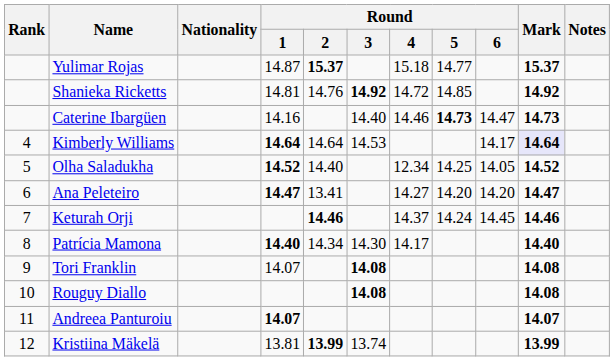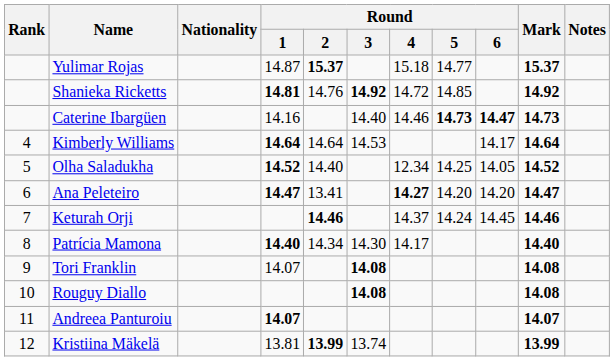(282, 92) normal -> (282, 92) bold
(497, 117) normal -> (497, 117) bold
(542, 142) lavender background -> (542, 142) no background
(411, 192) normal -> (411, 192) bold
